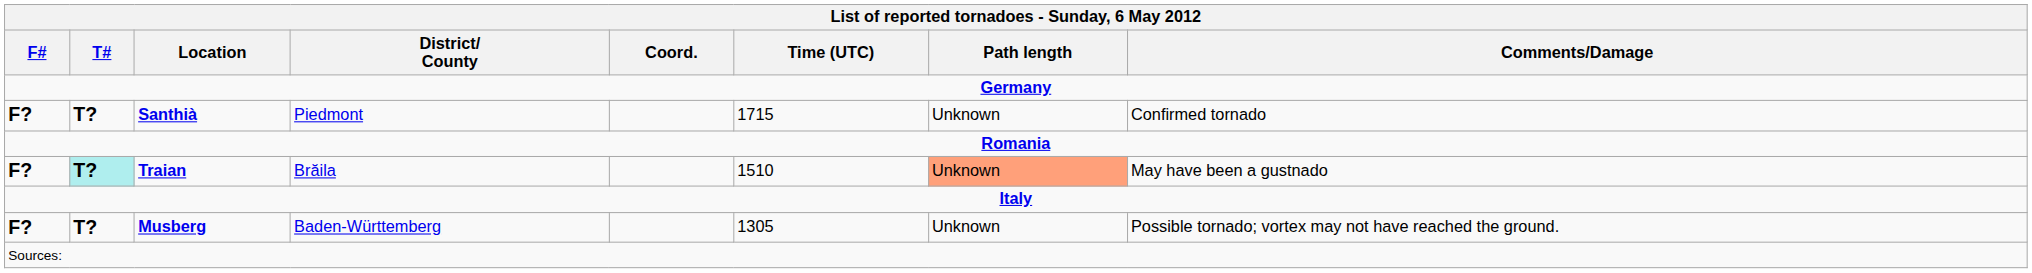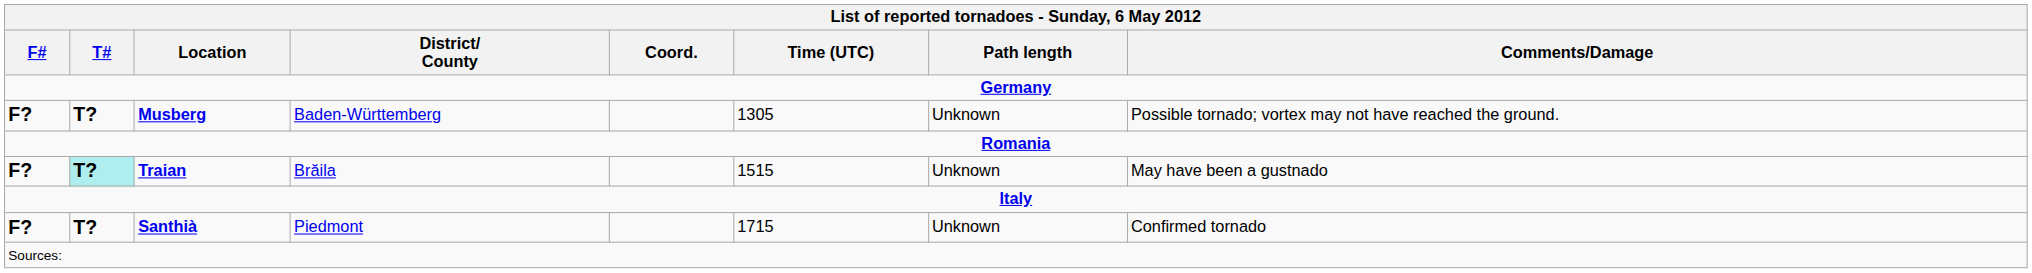rows swapped: (172, 227) <-> (168, 115)
(755, 171) 1510 -> (755, 171) 1515
(966, 171) lightsalmon background -> (966, 171) no background
